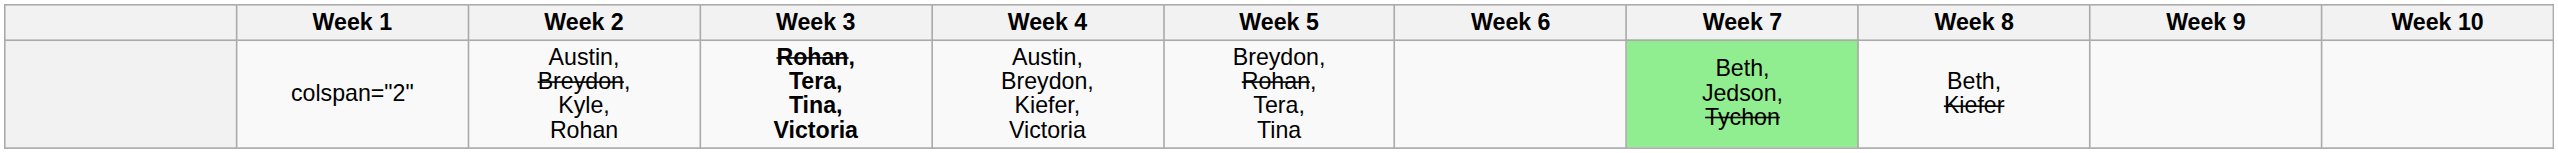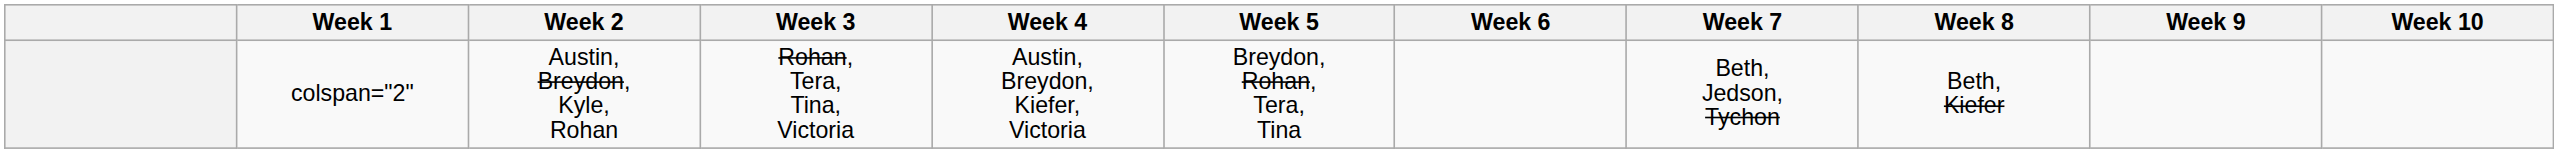(816, 93) bold -> (816, 93) normal
(1742, 93) lightgreen background -> (1742, 93) no background
